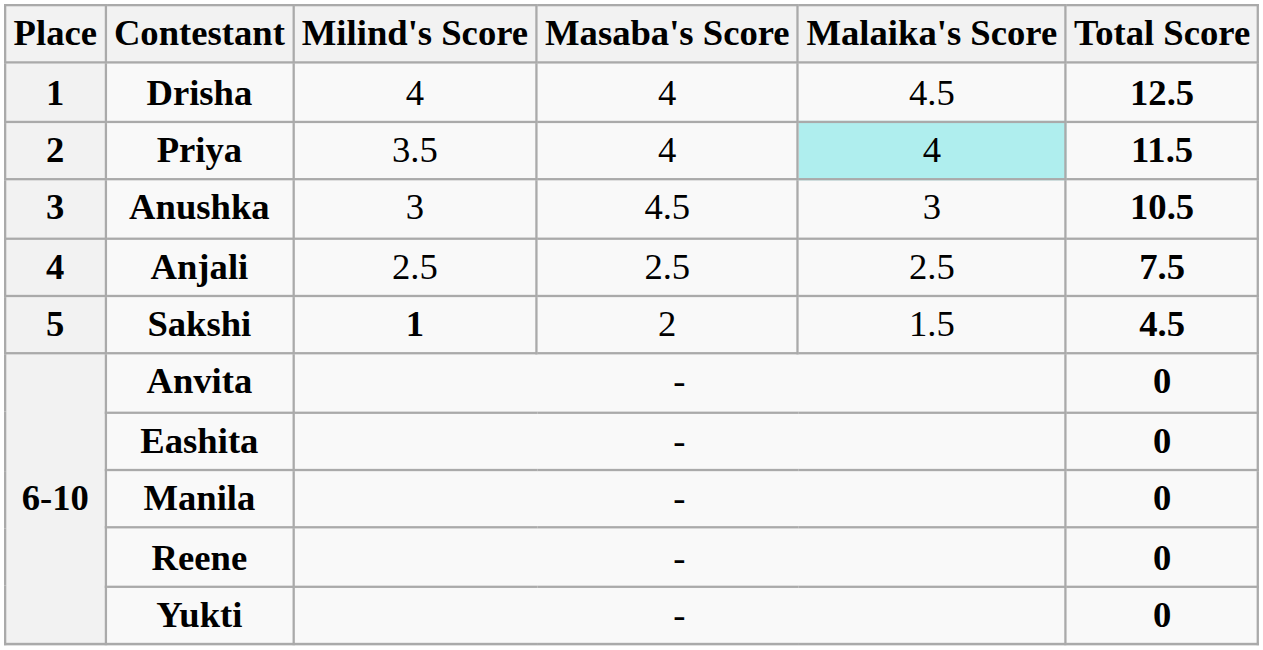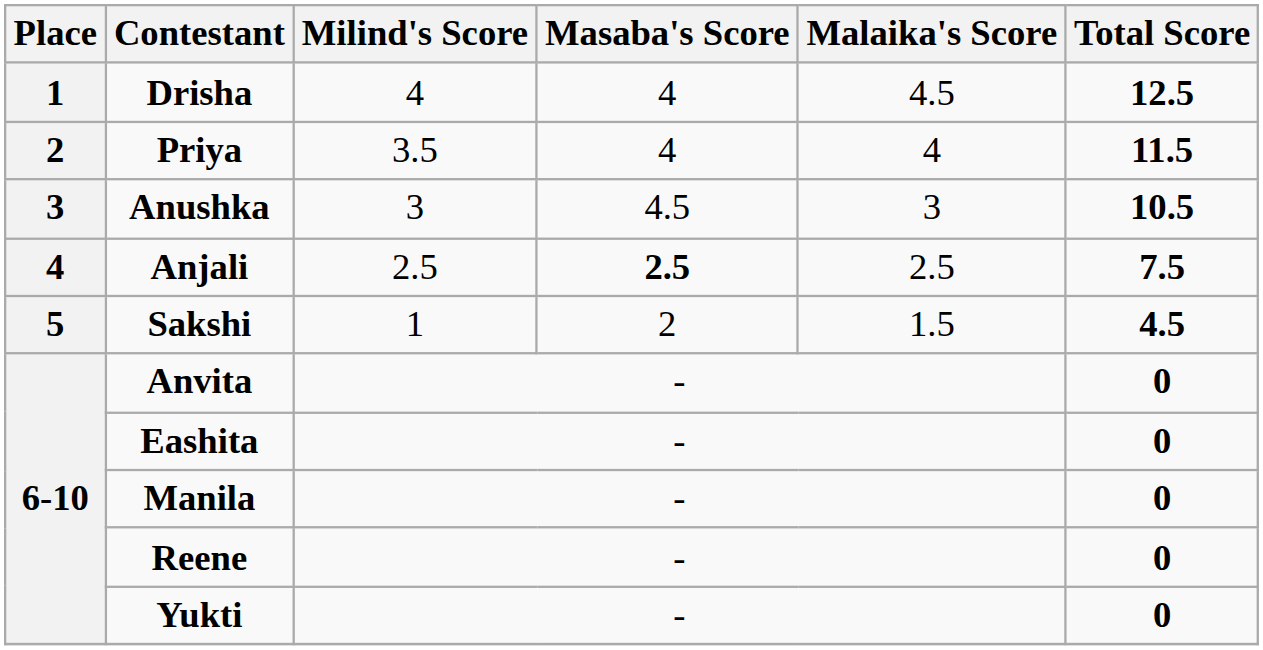(932, 149) paleturquoise background -> (932, 149) no background
(667, 265) normal -> (667, 265) bold
(415, 324) bold -> (415, 324) normal
